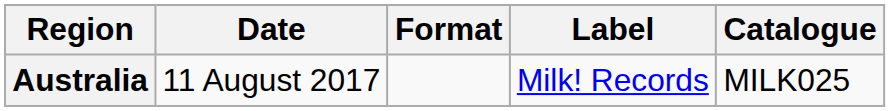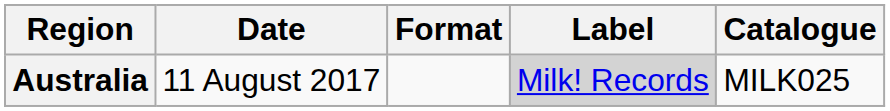(613, 79) no background -> (613, 79) lightgrey background
